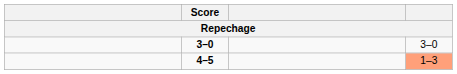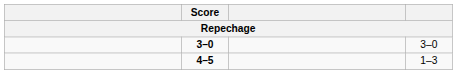(429, 61) lightsalmon background -> (429, 61) no background
